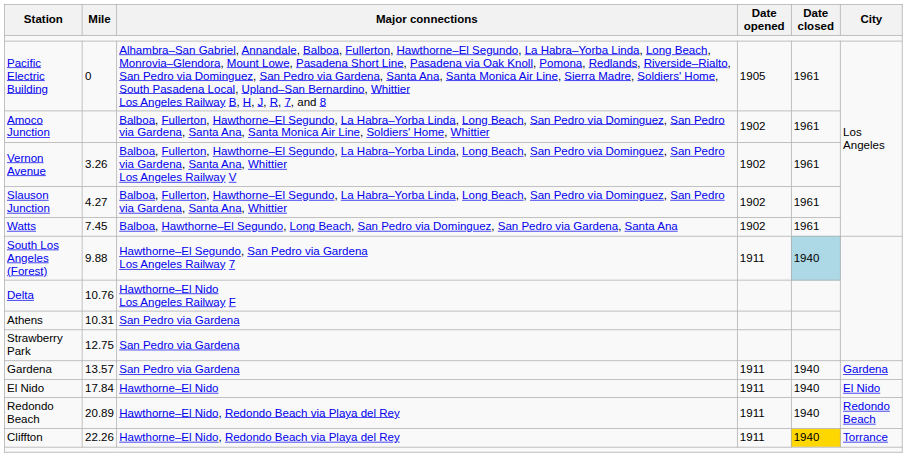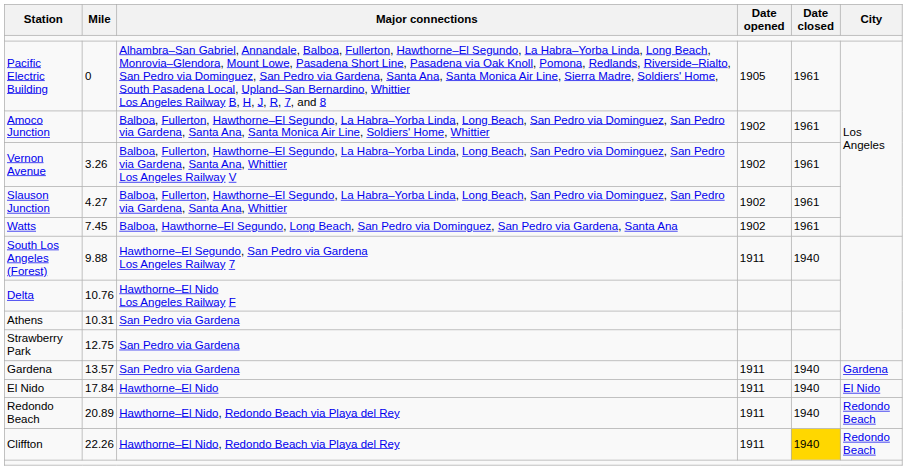(807, 258) lightblue background -> (807, 258) no background
(866, 437) Torrance -> (866, 444) Redondo Beach
